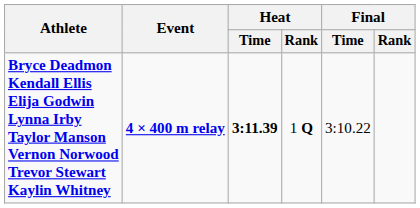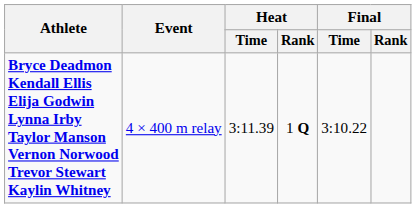(175, 128) bold -> (174, 128) normal
(255, 128) bold -> (251, 128) normal
